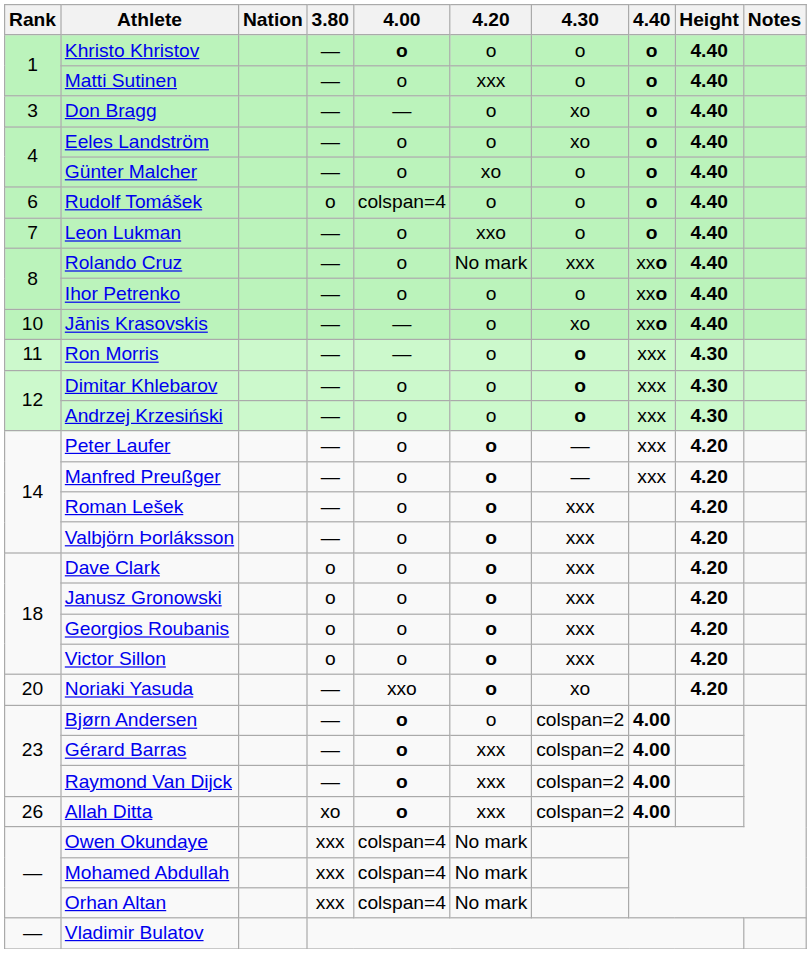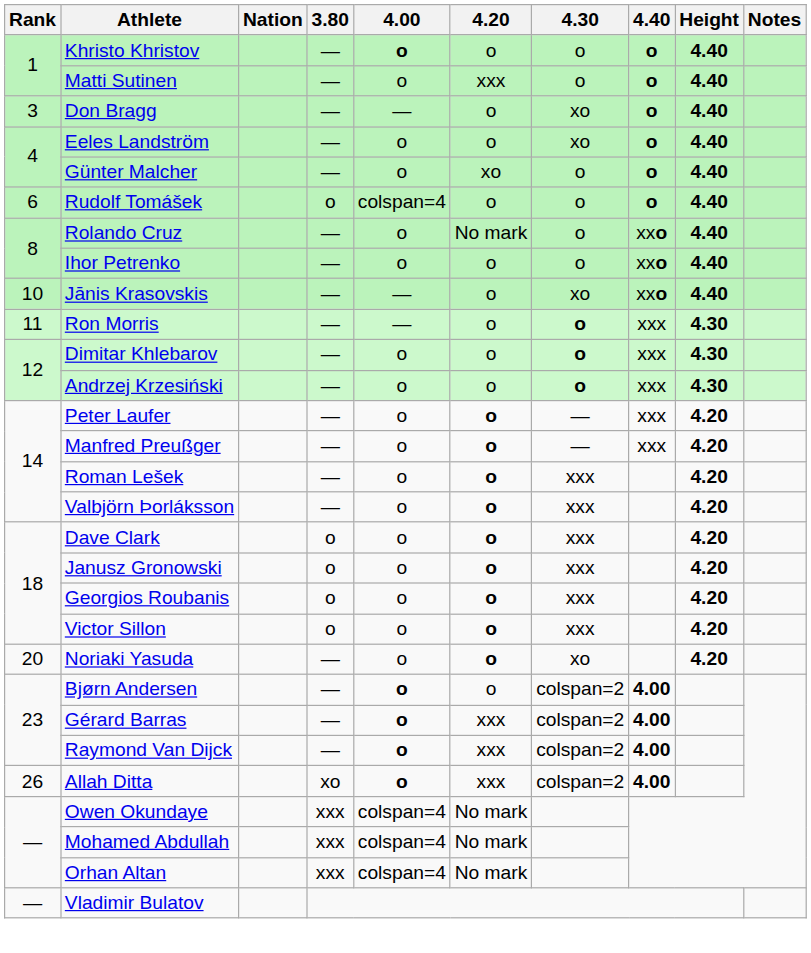- row: (123, 232)
(580, 263) xxx -> (580, 232) o
(402, 689) xxo -> (402, 659) o
